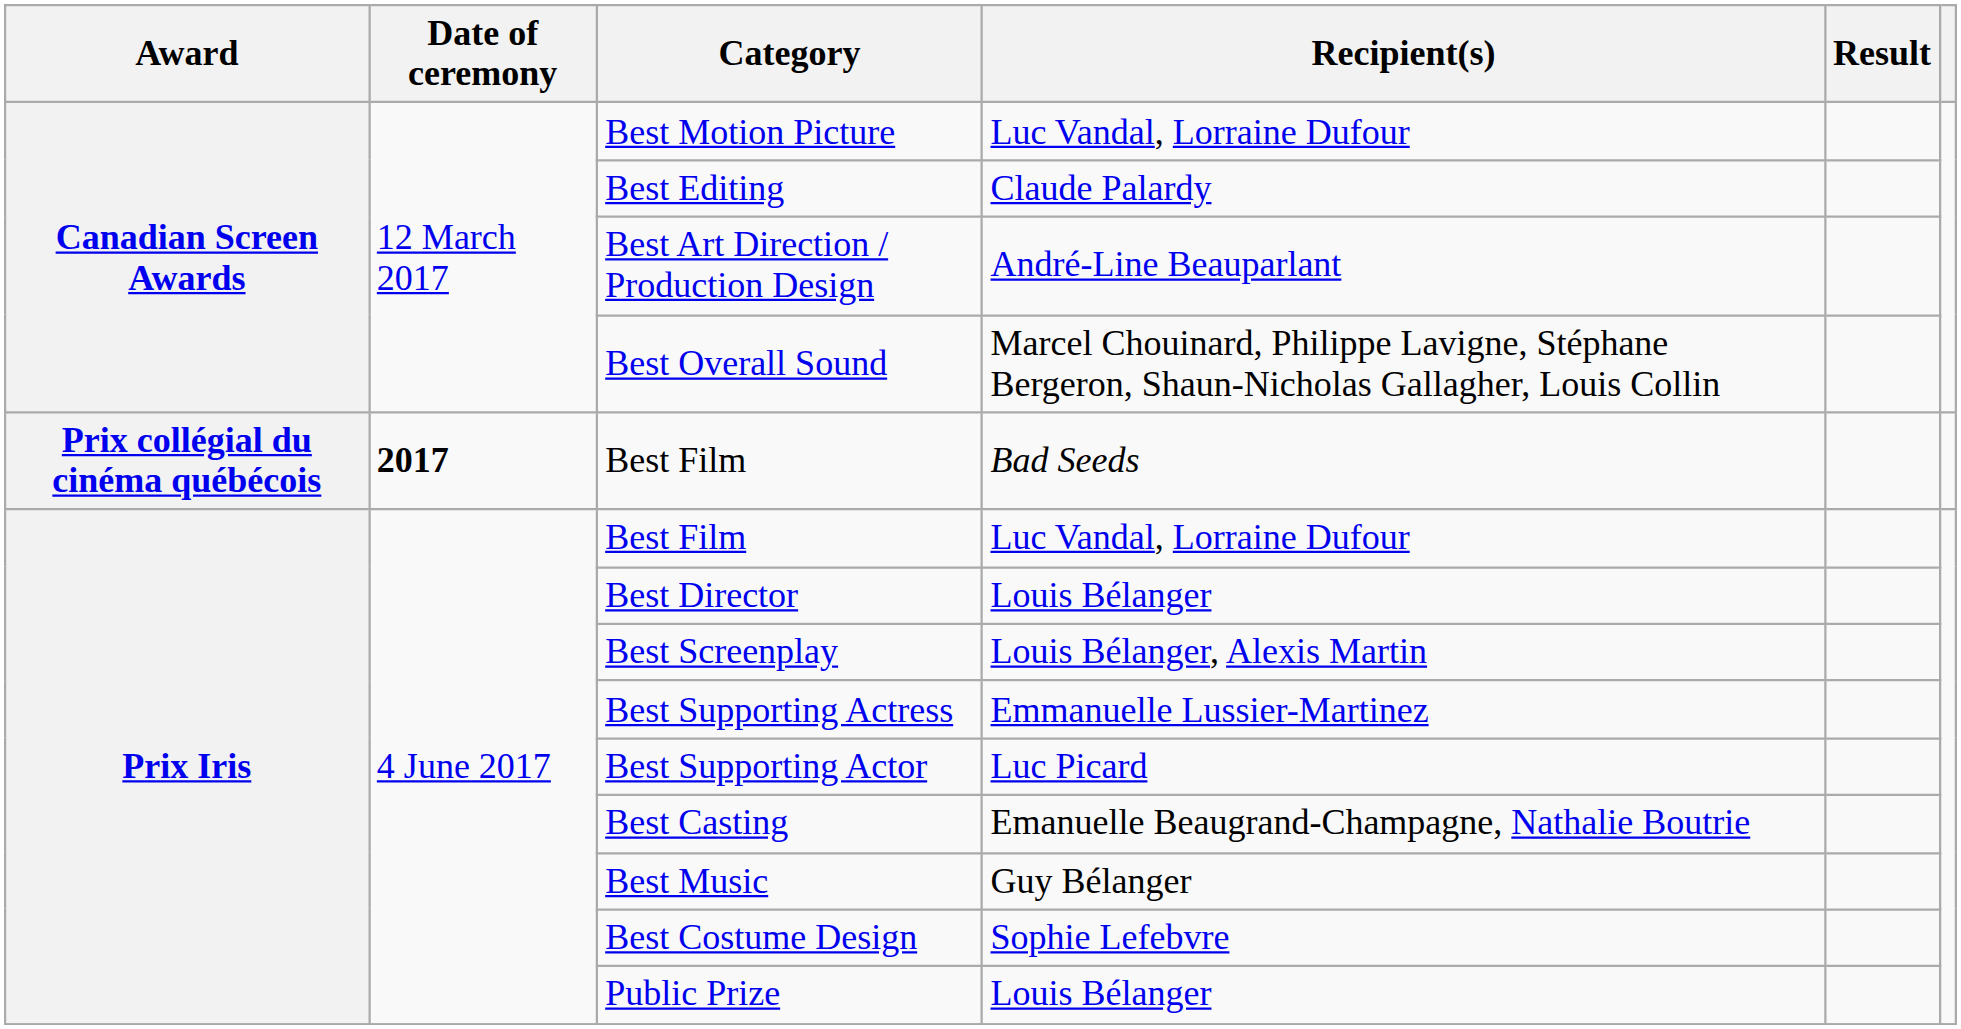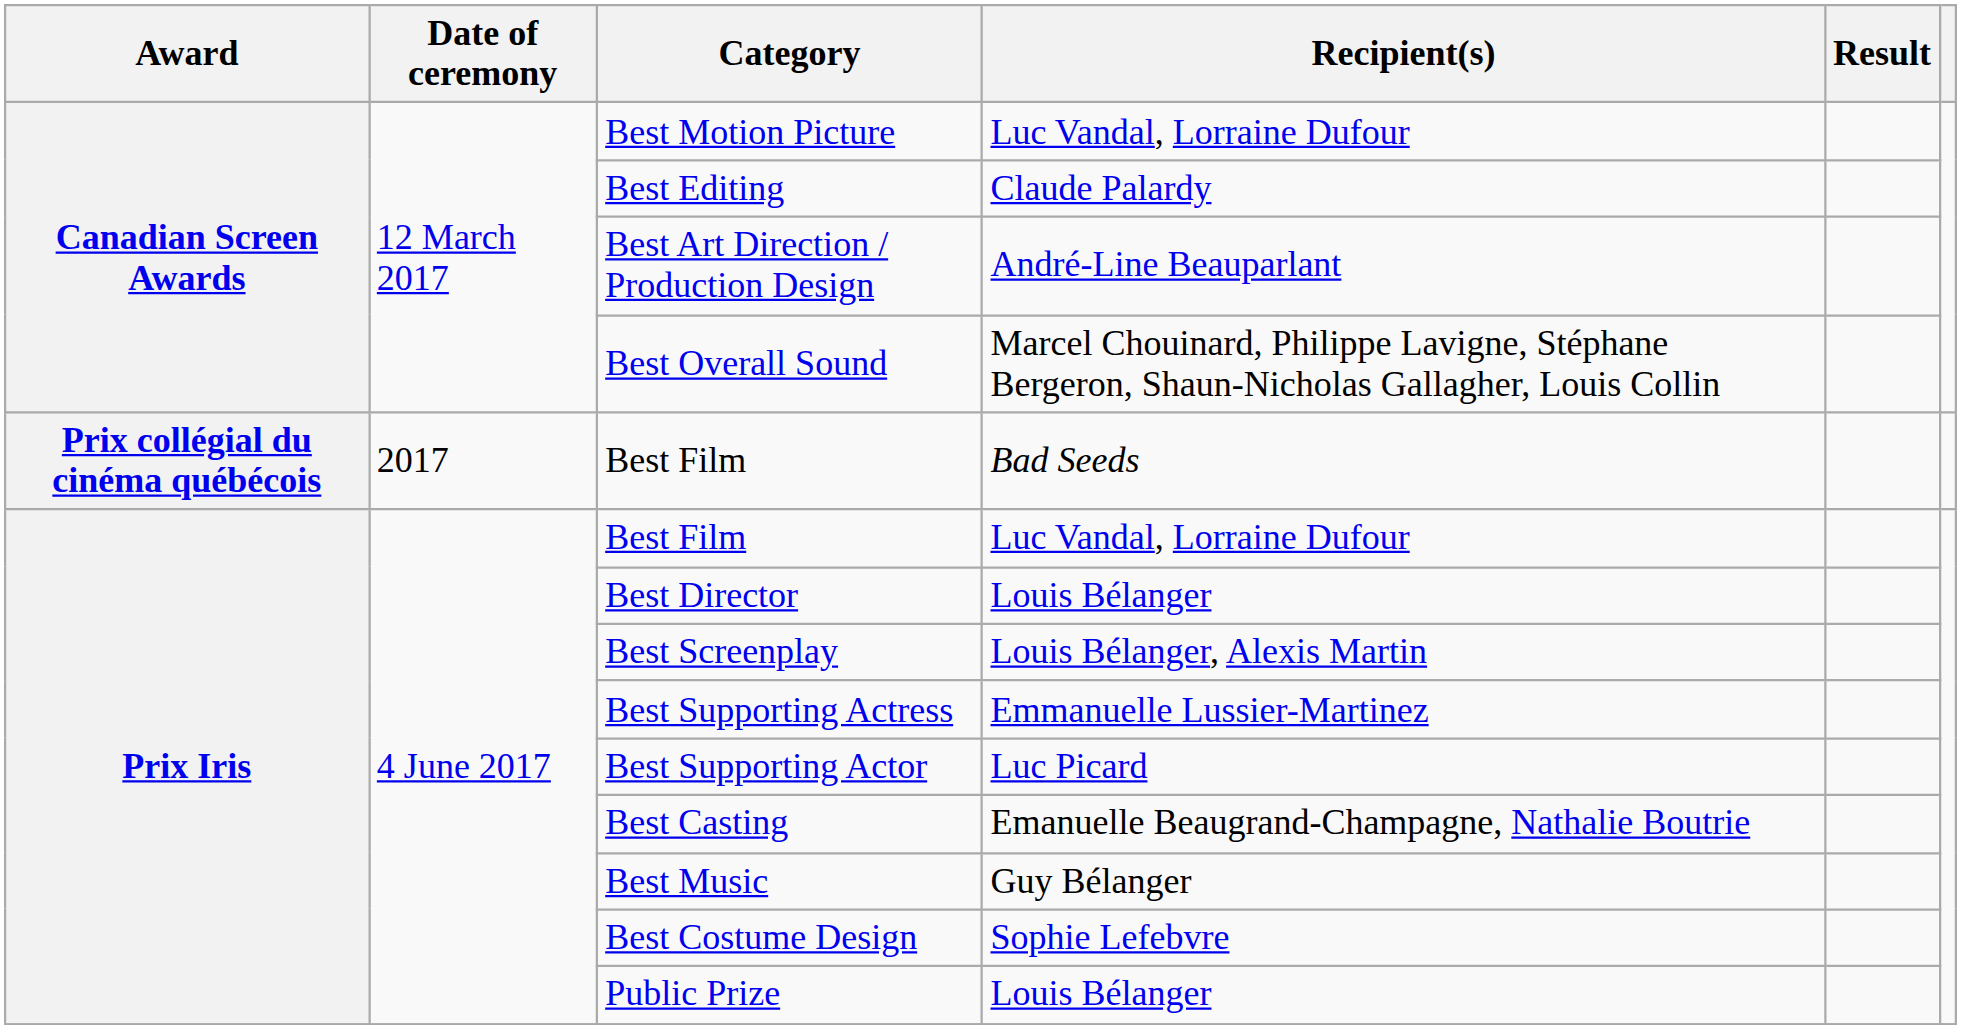(413, 460) bold -> (413, 460) normal
